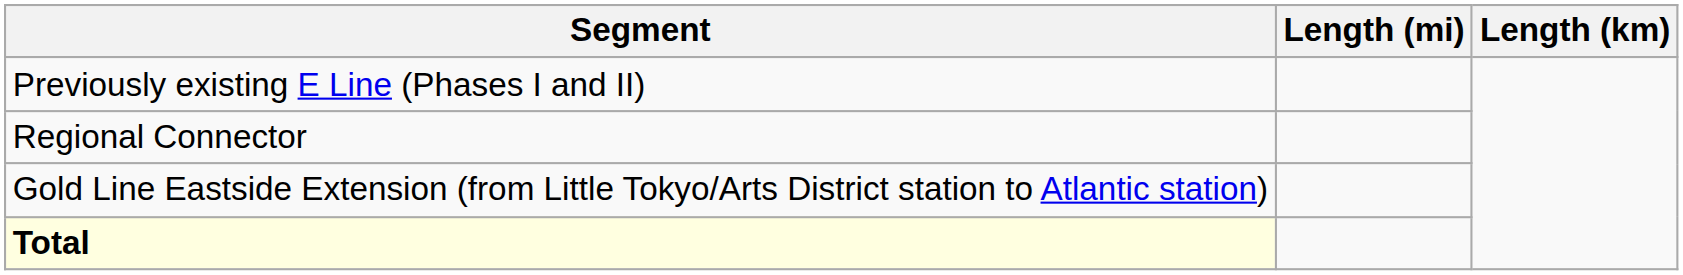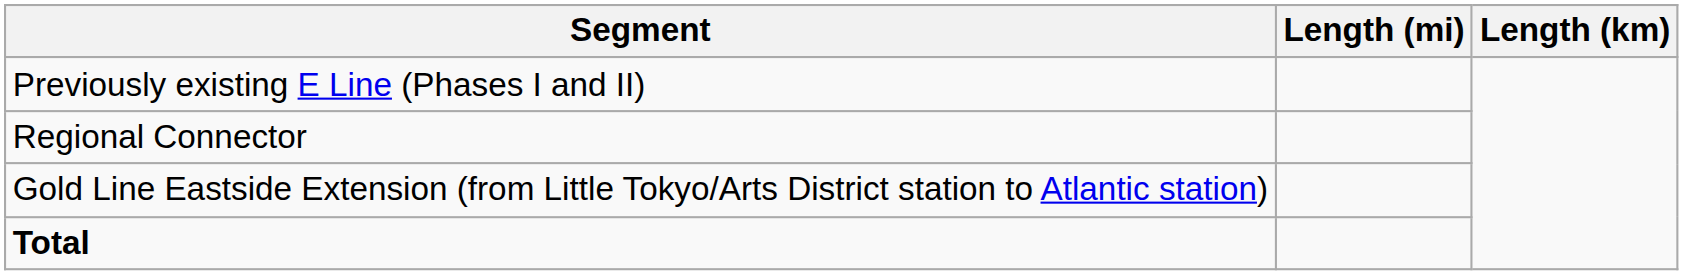(51, 242) lightyellow background -> (51, 242) no background
